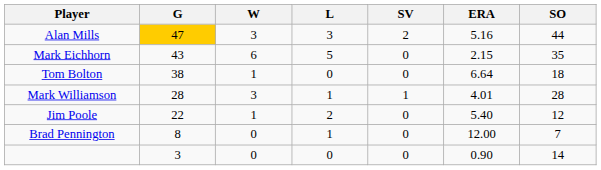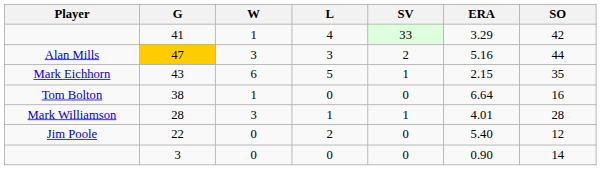+ row: (178, 34)
(406, 54) 0 -> (406, 74) 1
(558, 74) 18 -> (558, 94) 16
(254, 114) 1 -> (254, 134) 0
- row: (178, 134)
